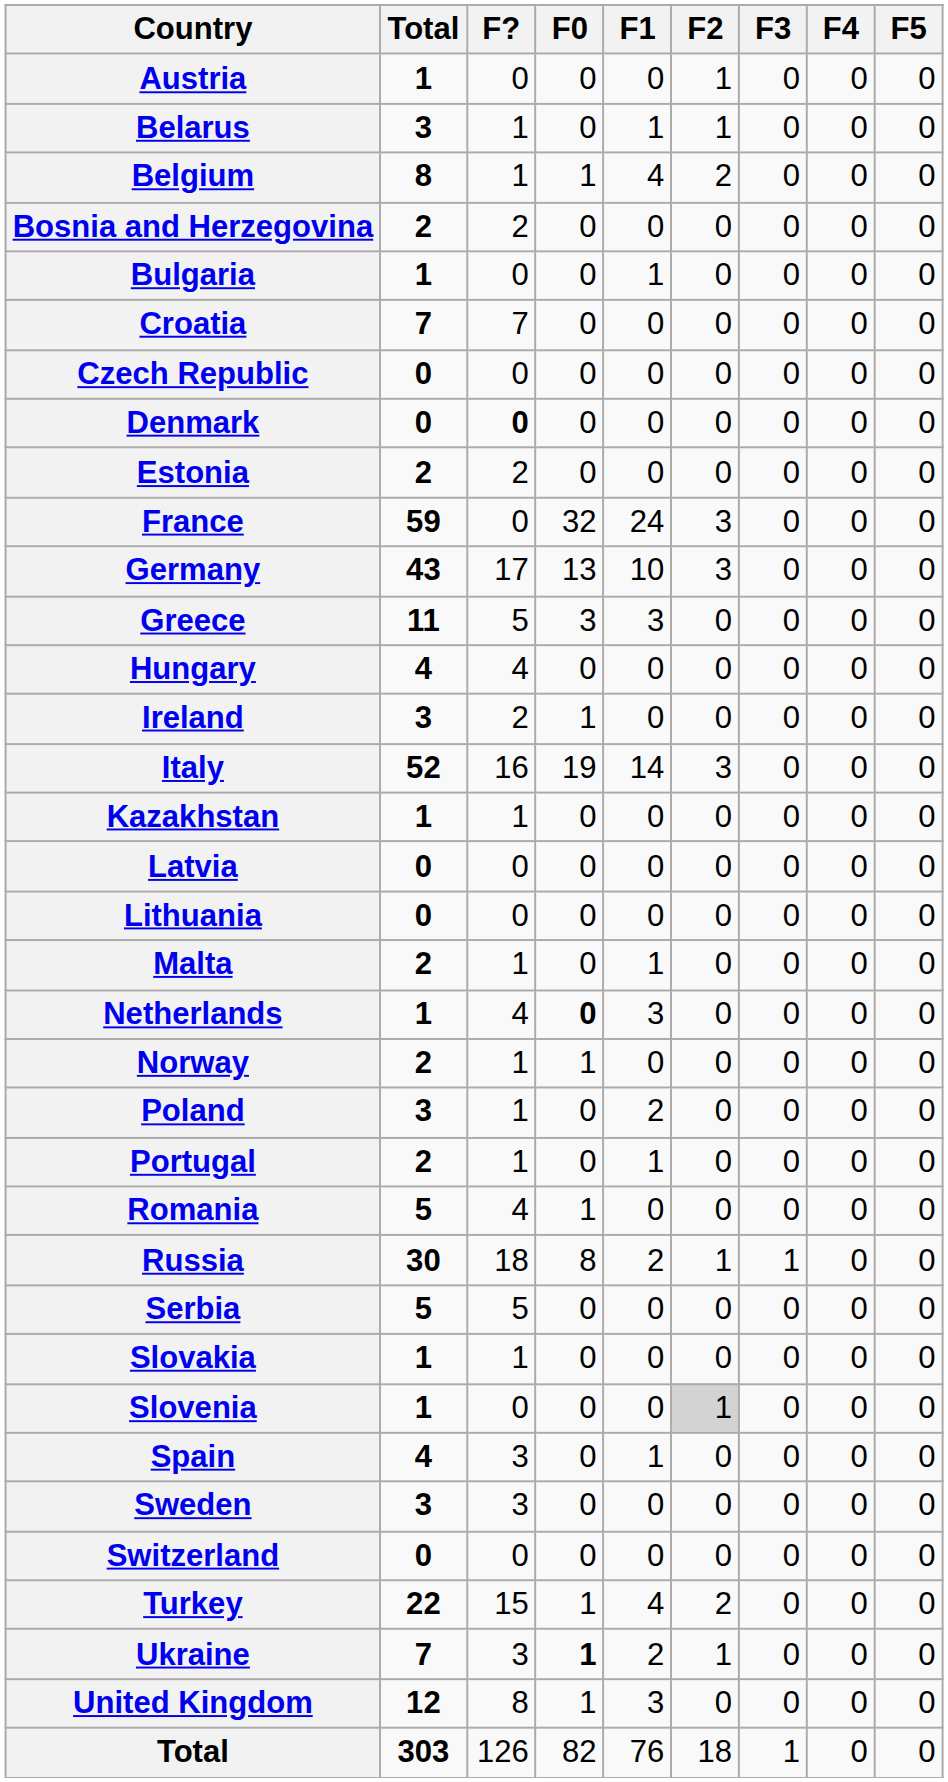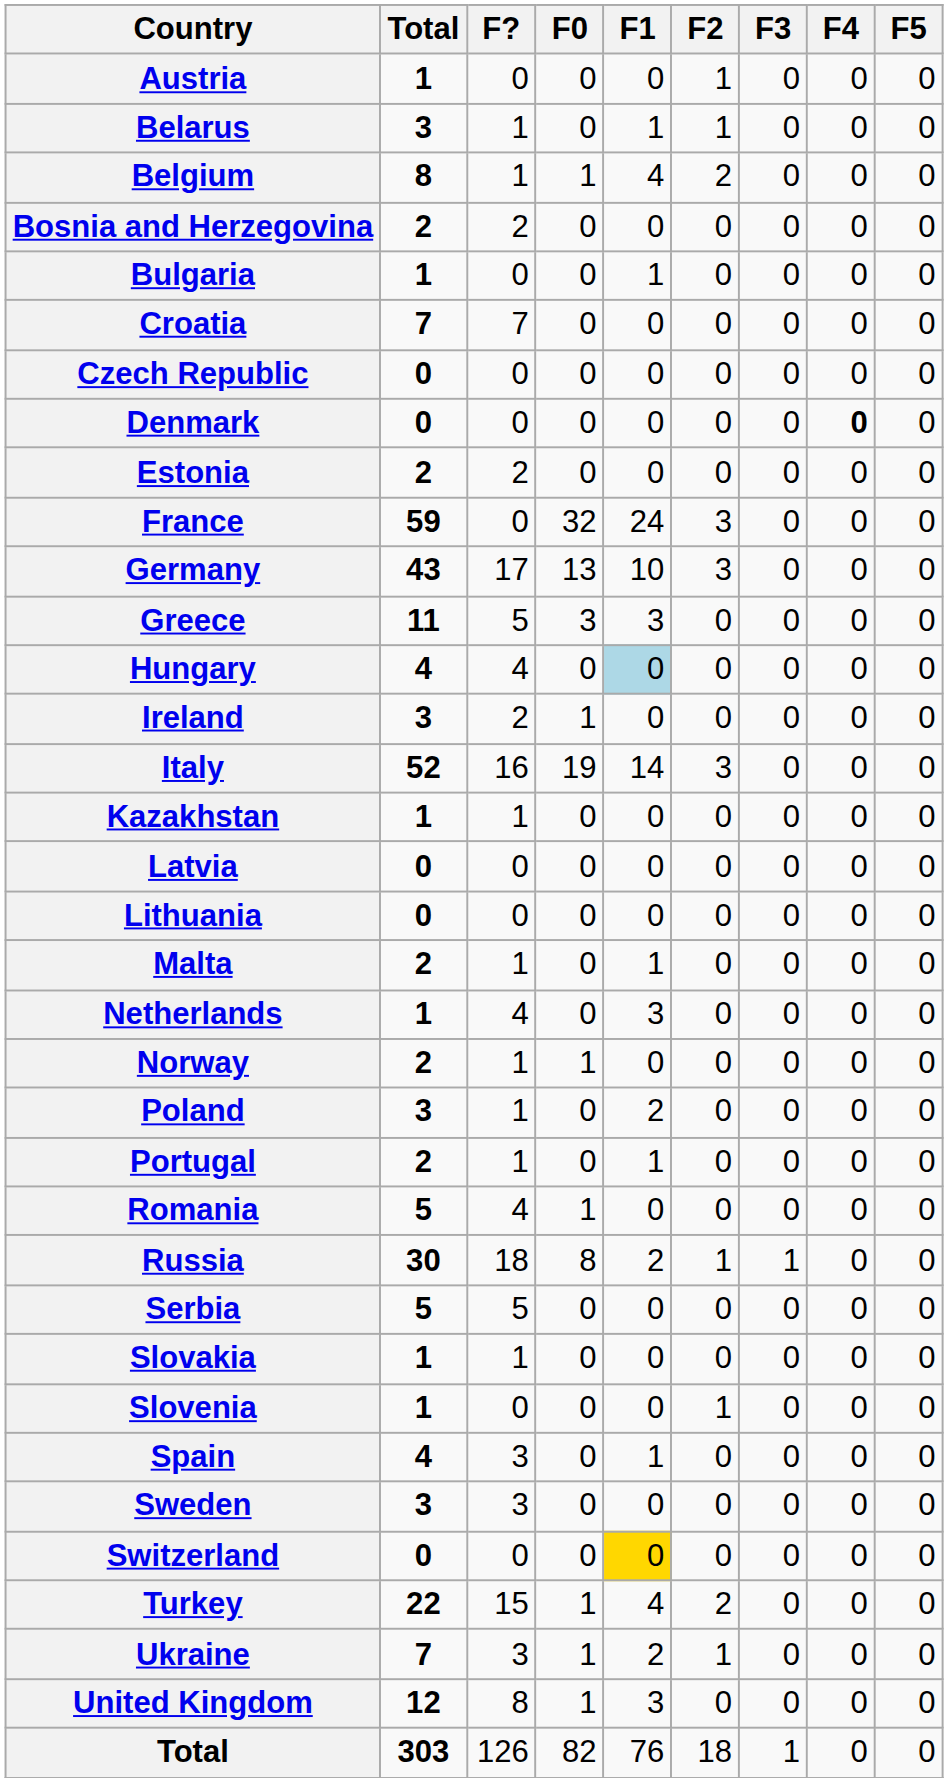(520, 422) bold -> (520, 422) normal
(859, 422) normal -> (859, 422) bold
(656, 669) no background -> (656, 669) lightblue background
(588, 1013) bold -> (588, 1013) normal
(723, 1407) lightgrey background -> (723, 1407) no background
(656, 1555) no background -> (656, 1555) gold background
(588, 1653) bold -> (588, 1653) normal
